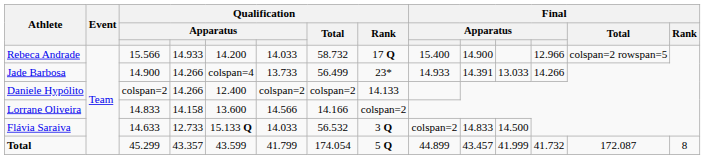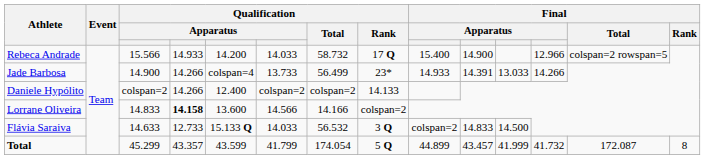(188, 109) normal -> (188, 109) bold
